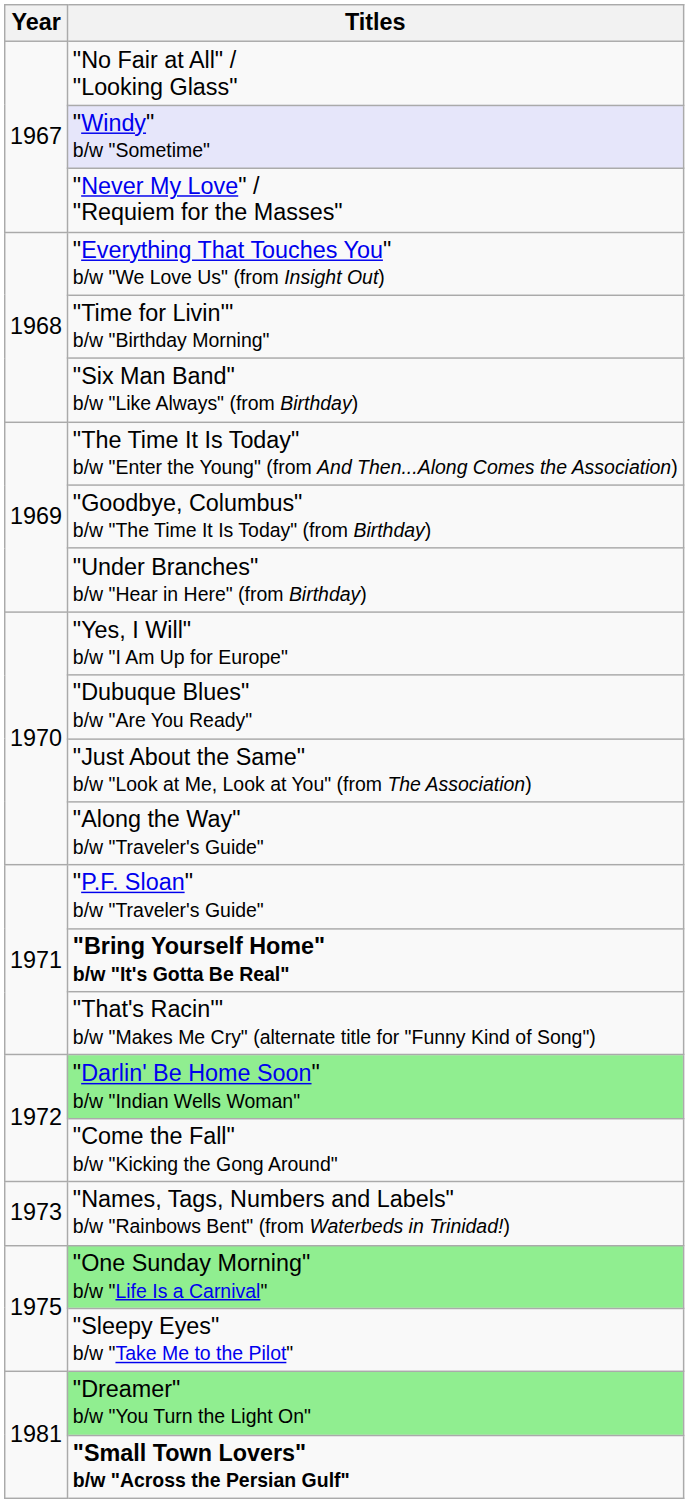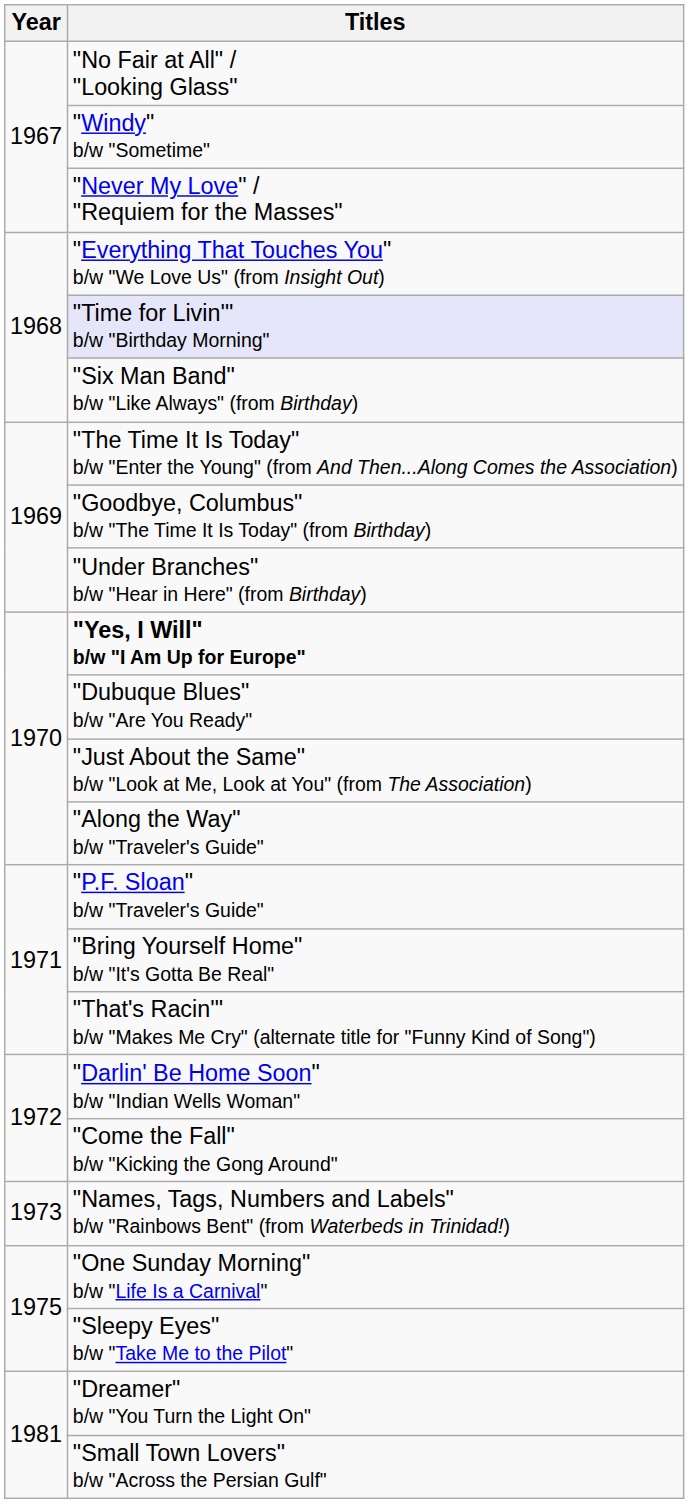(141, 136) lavender background -> (141, 136) no background
(171, 326) no background -> (171, 326) lavender background
(180, 643) normal -> (189, 643) bold
(199, 959) bold -> (188, 959) normal
(196, 1086) lightgreen background -> (196, 1086) no background
(192, 1276) lightgreen background -> (192, 1276) no background
(192, 1403) lightgreen background -> (192, 1403) no background
(211, 1466) bold -> (200, 1466) normal
